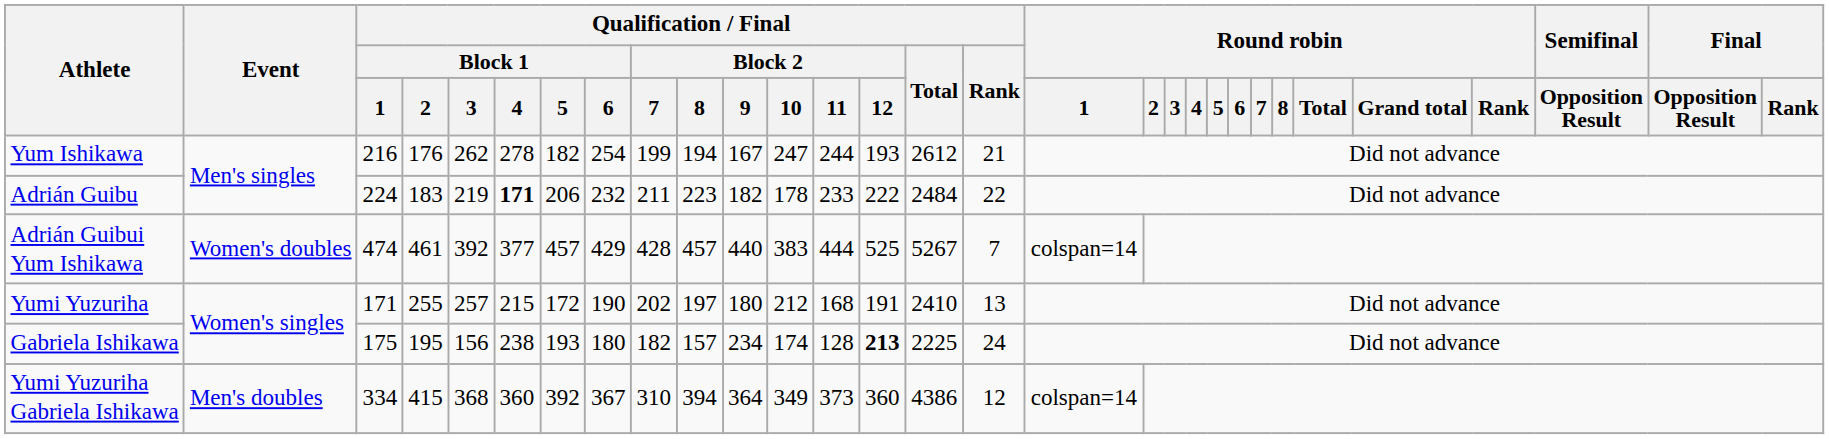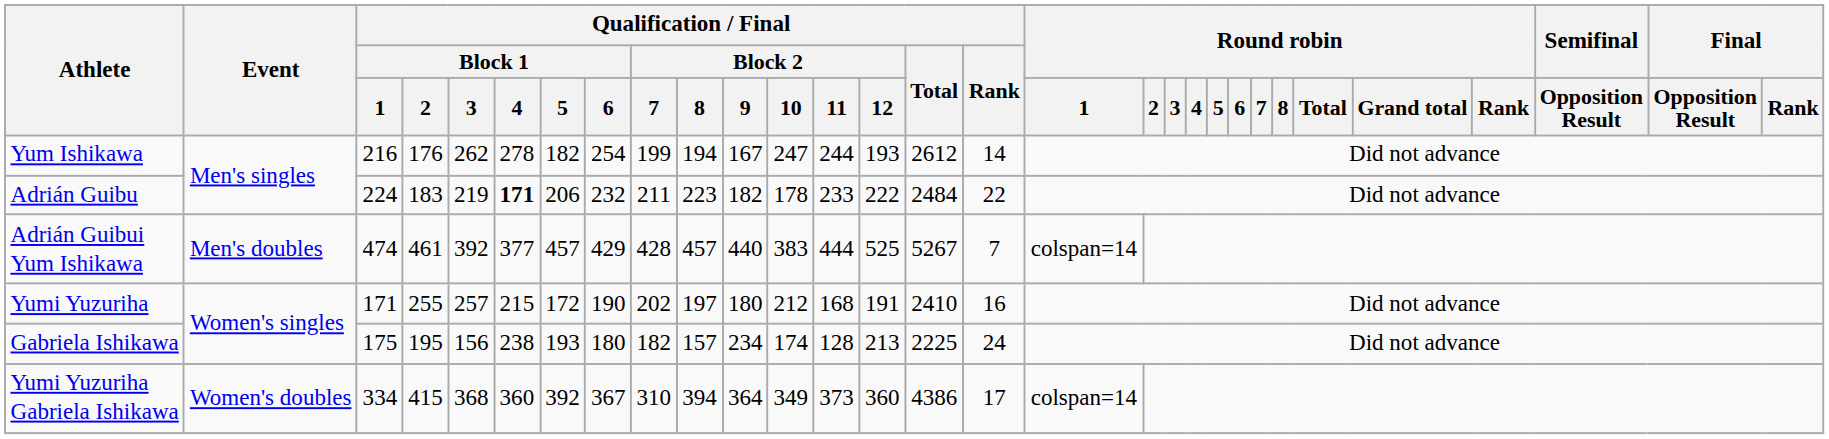(994, 154) 21 -> (994, 154) 14
(271, 248) Women's doubles -> (256, 248) Men's doubles
(994, 303) 13 -> (994, 303) 16
(882, 343) bold -> (882, 343) normal
(256, 397) Men's doubles -> (271, 397) Women's doubles
(994, 397) 12 -> (994, 397) 17
